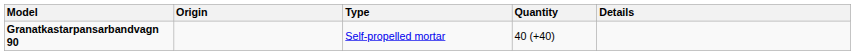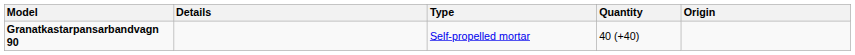columns swapped: (192, 13) <-> (617, 13)
